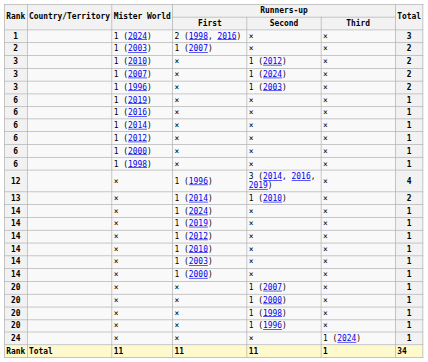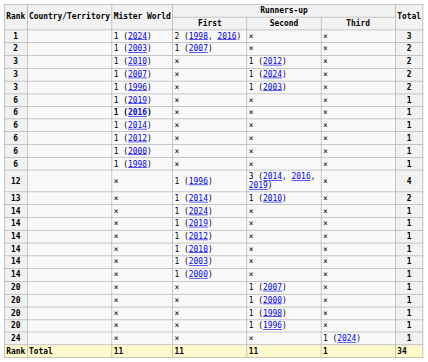(133, 113) normal -> (133, 113) bold
